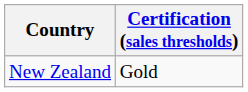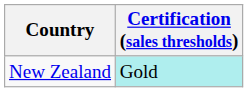(139, 71) no background -> (139, 71) paleturquoise background
